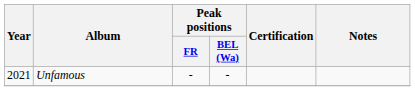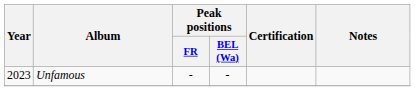(19, 76) 2021 -> (19, 76) 2023
